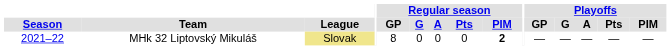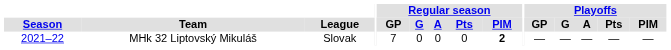(340, 38) khaki background -> (340, 38) no background
(393, 38) 8 -> (393, 38) 7
